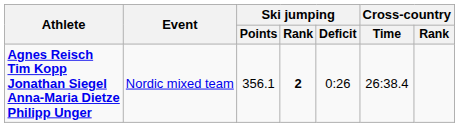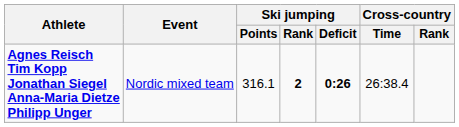(259, 84) 356.1 -> (259, 84) 316.1
(338, 84) normal -> (338, 84) bold
